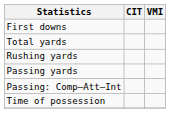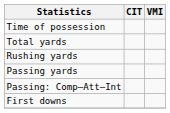rows swapped: (37, 27) <-> (56, 101)
